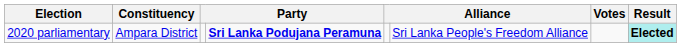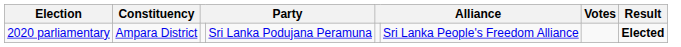(295, 33) bold -> (290, 33) normal
(652, 33) paleturquoise background -> (643, 33) no background
